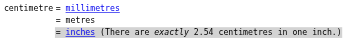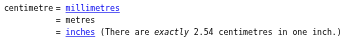(199, 33) lightgrey background -> (199, 33) no background
